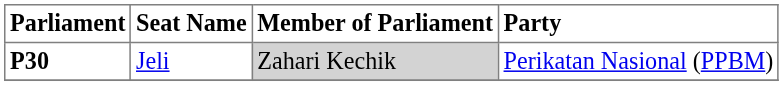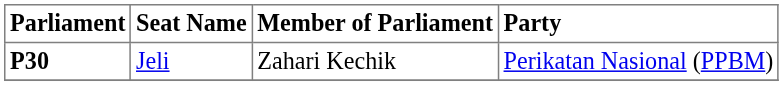(327, 61) lightgrey background -> (327, 61) no background
